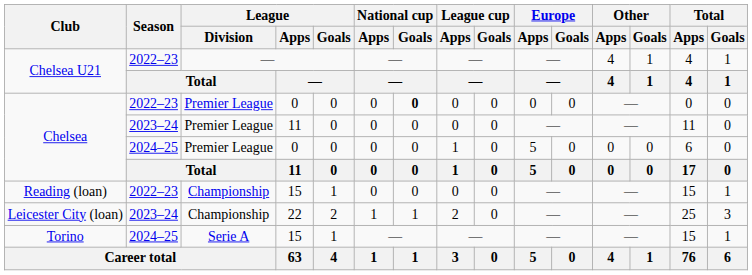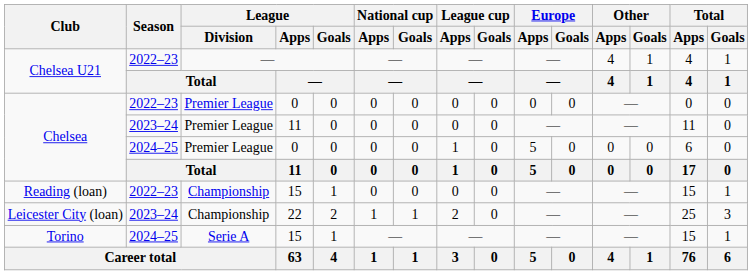(415, 103) bold -> (415, 103) normal
